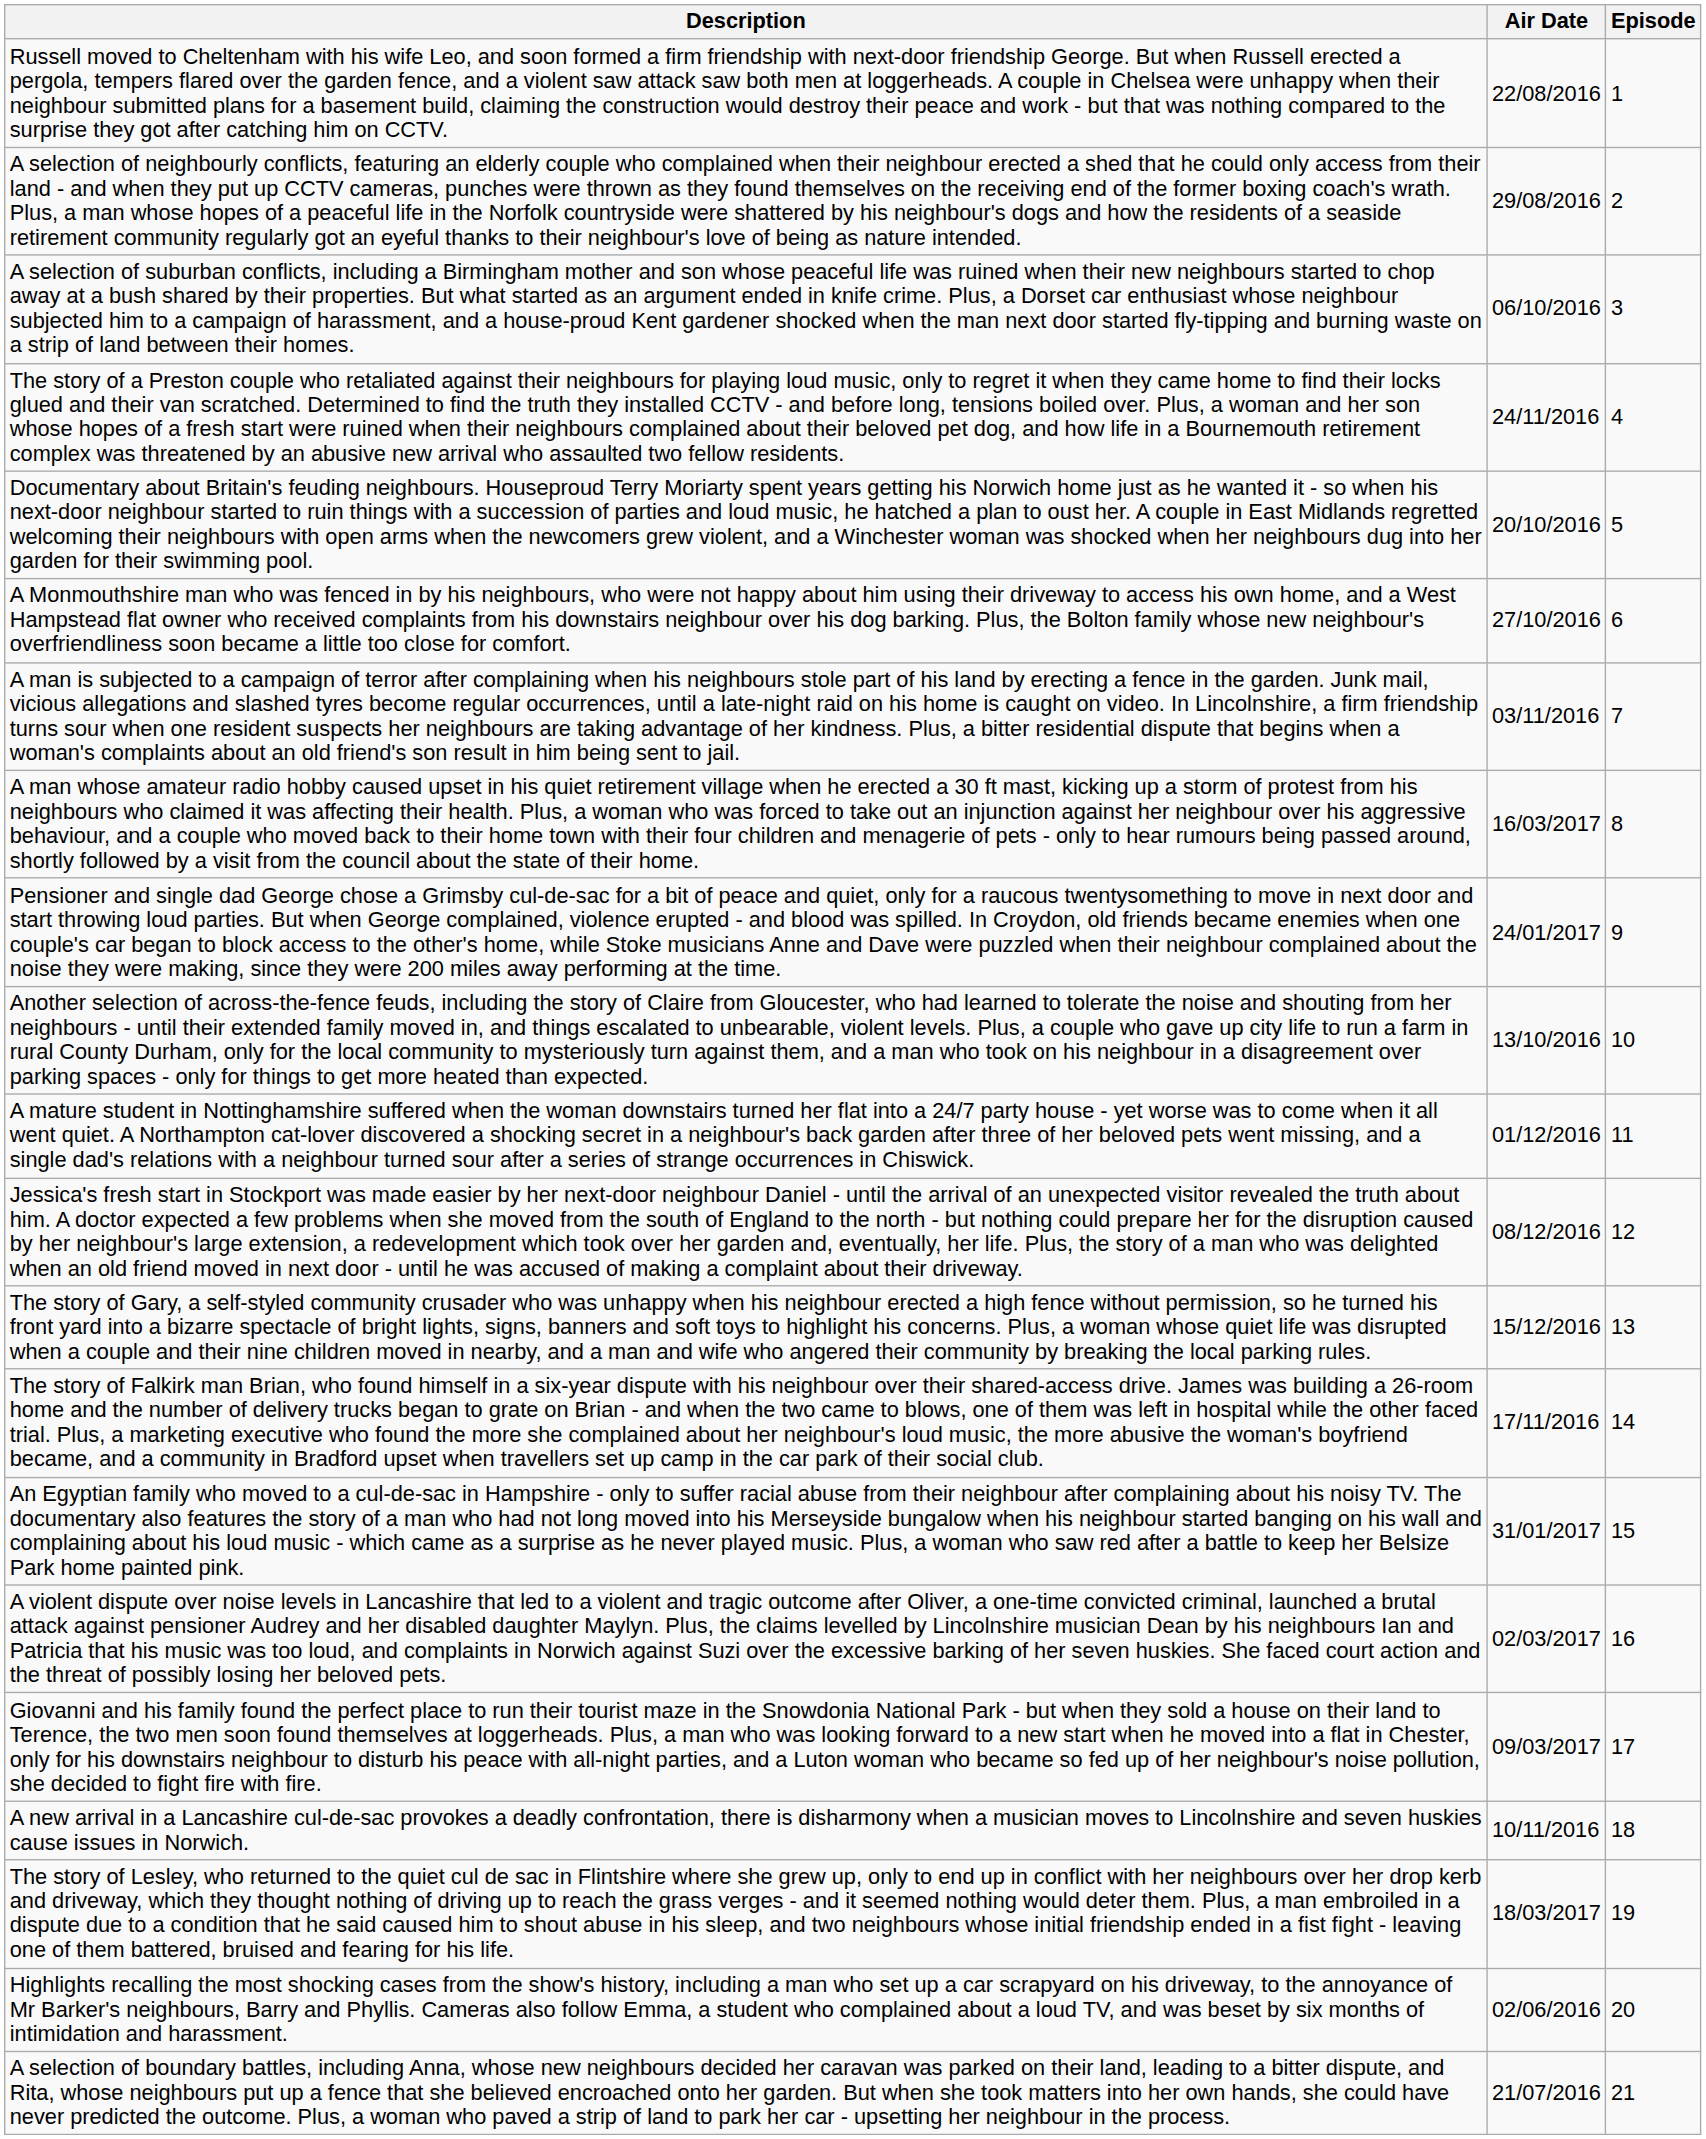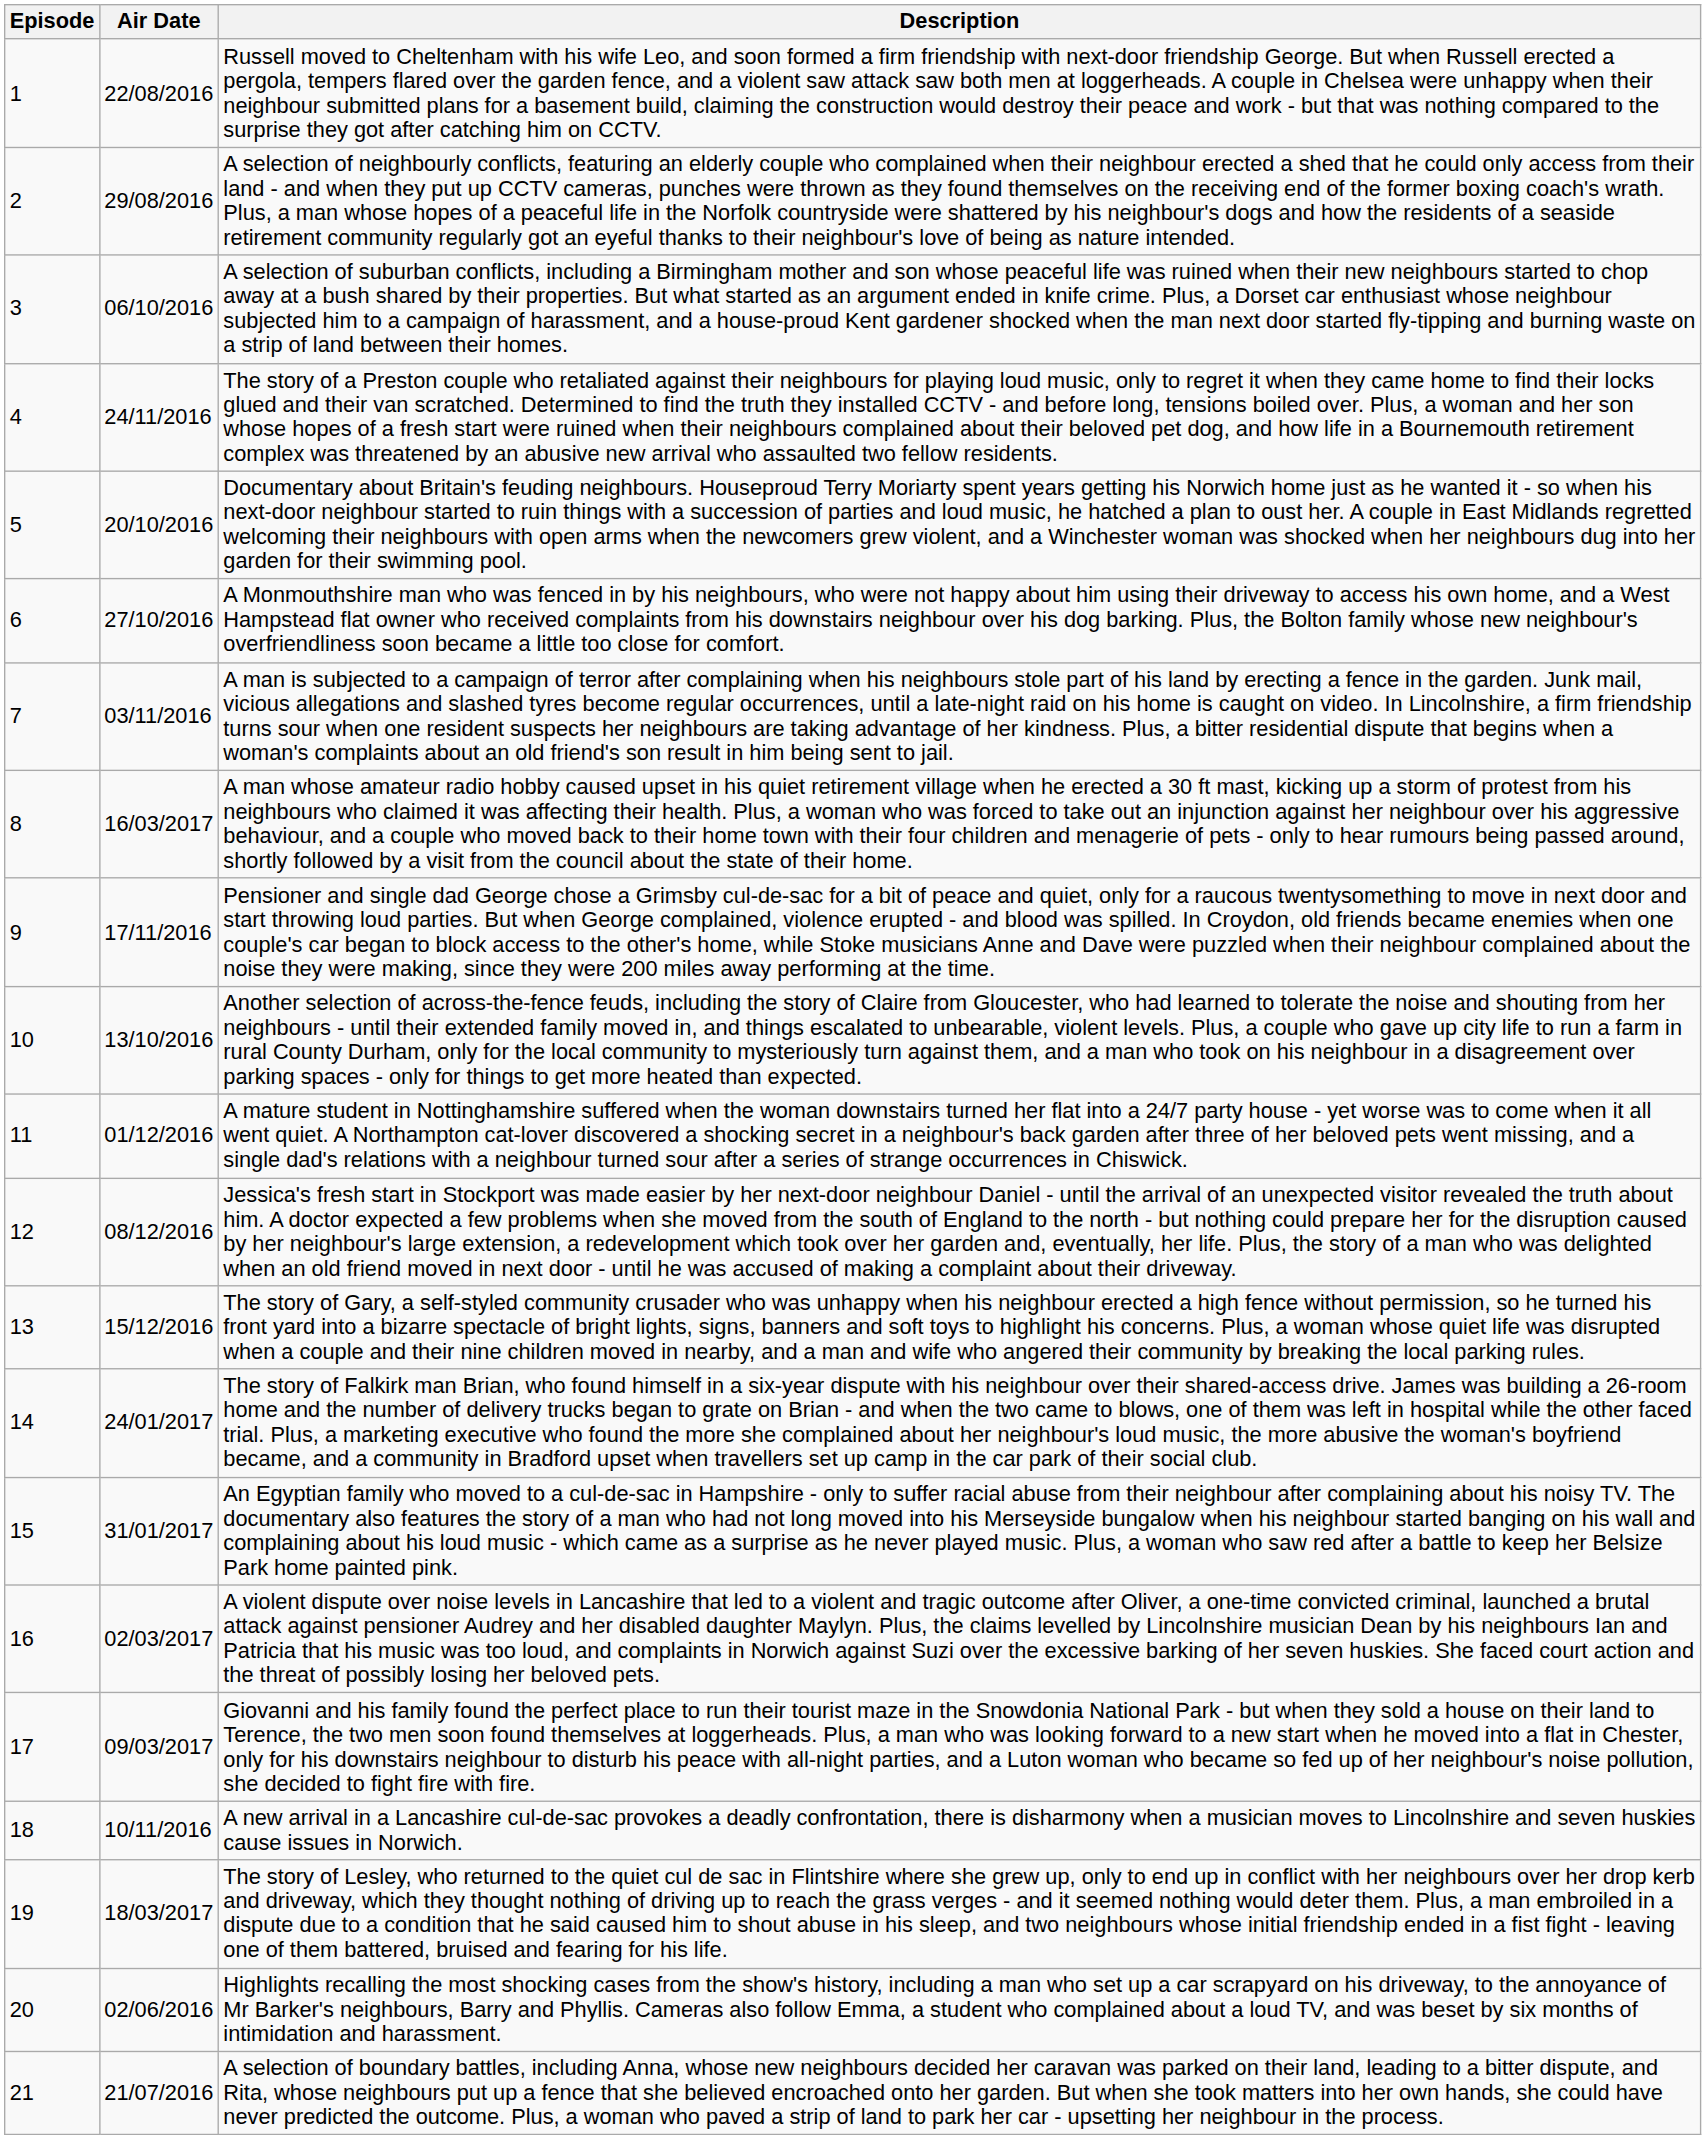columns swapped: (1653, 21) <-> (746, 21)
(1546, 932) 24/01/2017 -> (158, 932) 17/11/2016
(1546, 1422) 17/11/2016 -> (159, 1422) 24/01/2017
